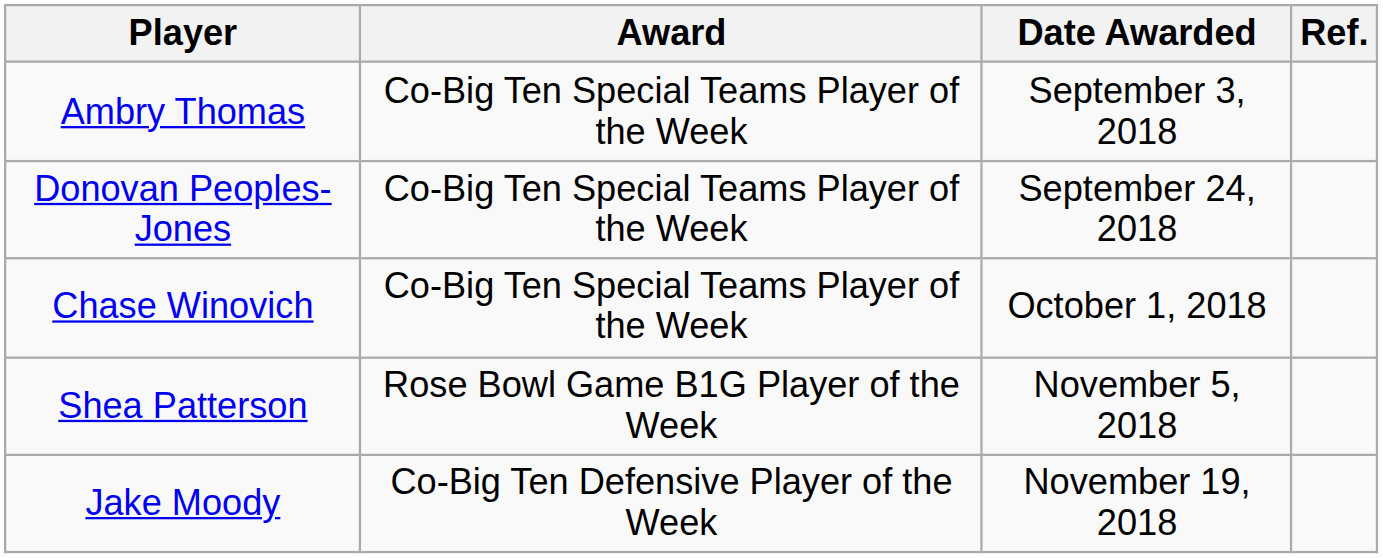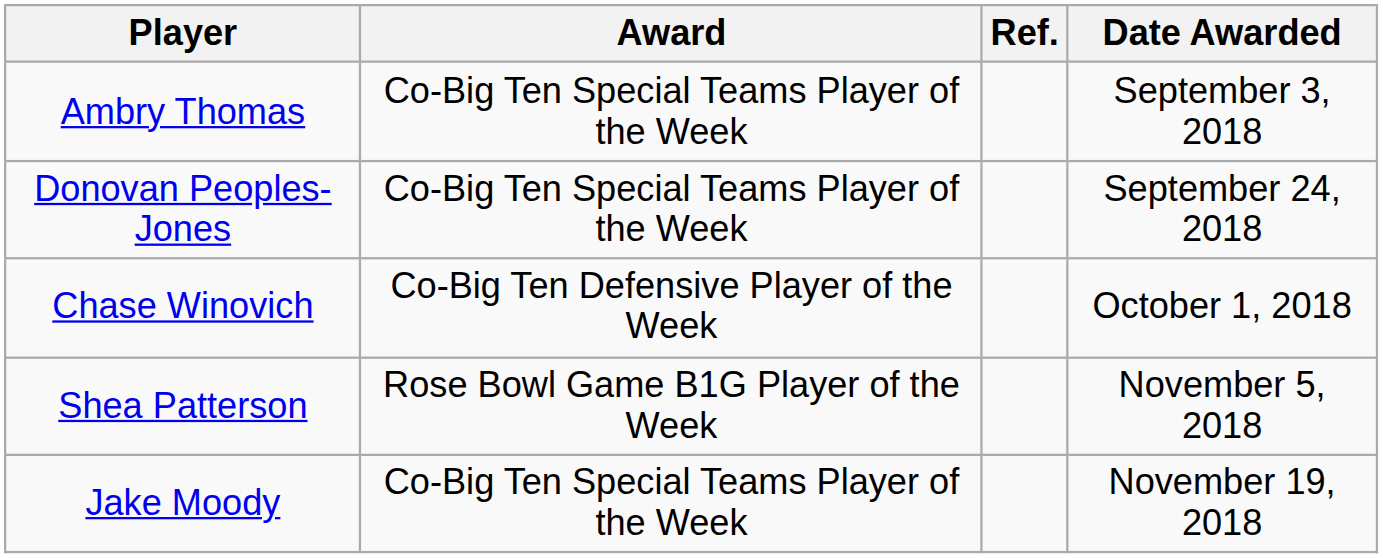columns swapped: (1137, 33) <-> (1334, 33)
(671, 306) Co-Big Ten Special Teams Player of the Week -> (671, 306) Co-Big Ten Defensive Player of the Week
(671, 502) Co-Big Ten Defensive Player of the Week -> (671, 502) Co-Big Ten Special Teams Player of the Week
